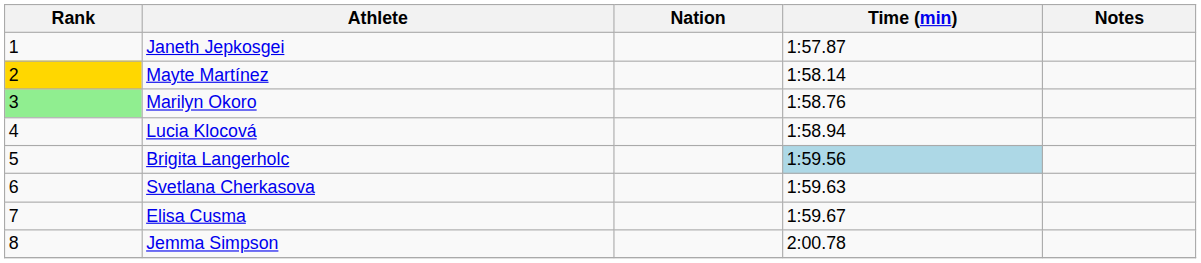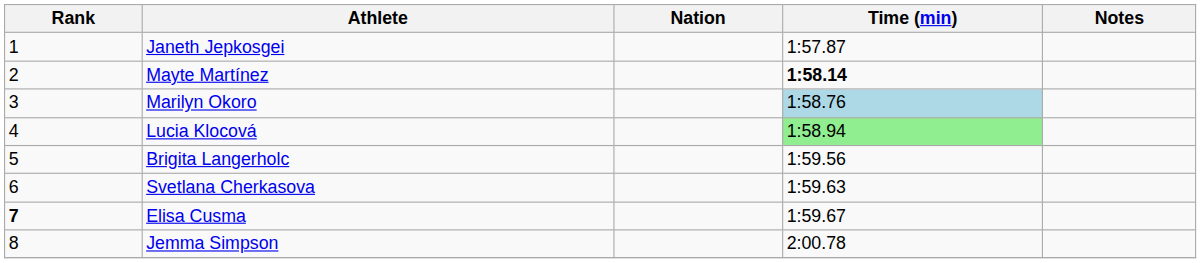(14, 74) gold background -> (14, 74) no background
(816, 74) normal -> (817, 74) bold
(14, 103) lightgreen background -> (14, 103) no background
(816, 103) no background -> (816, 103) lightblue background
(816, 131) no background -> (816, 131) lightgreen background
(816, 159) lightblue background -> (816, 159) no background
(14, 215) normal -> (14, 215) bold
